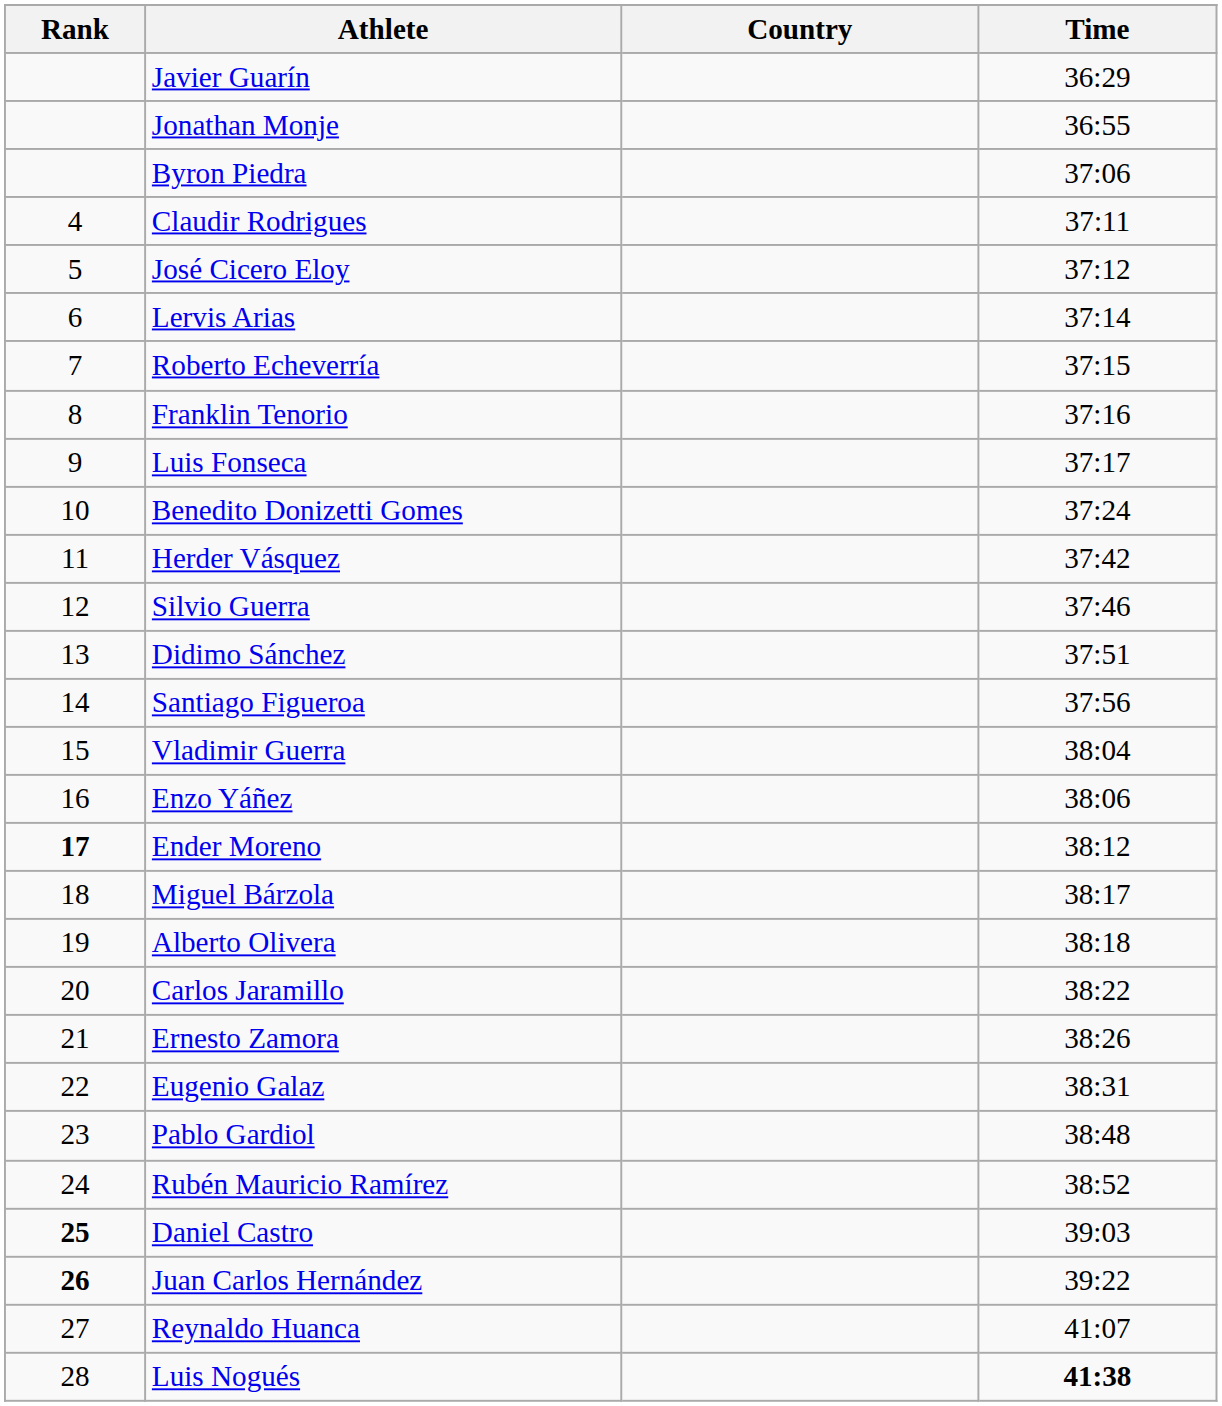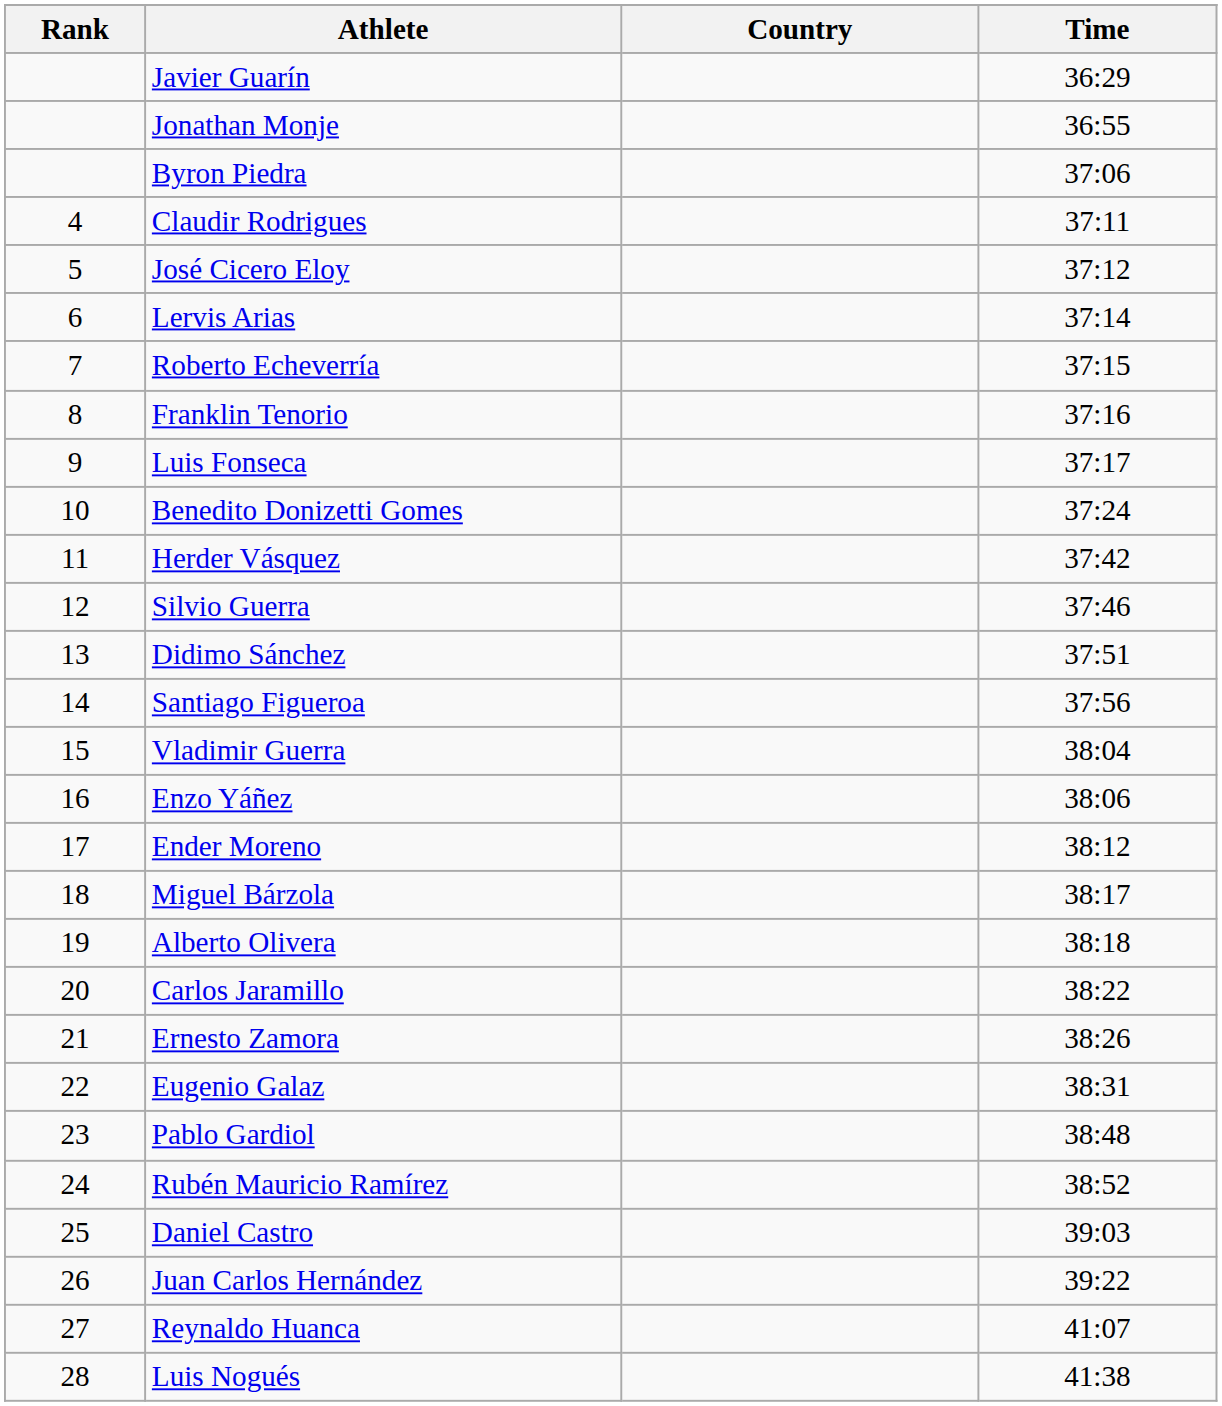(75, 846) bold -> (75, 846) normal
(75, 1231) bold -> (75, 1231) normal
(75, 1279) bold -> (75, 1279) normal
(1097, 1376) bold -> (1097, 1376) normal
